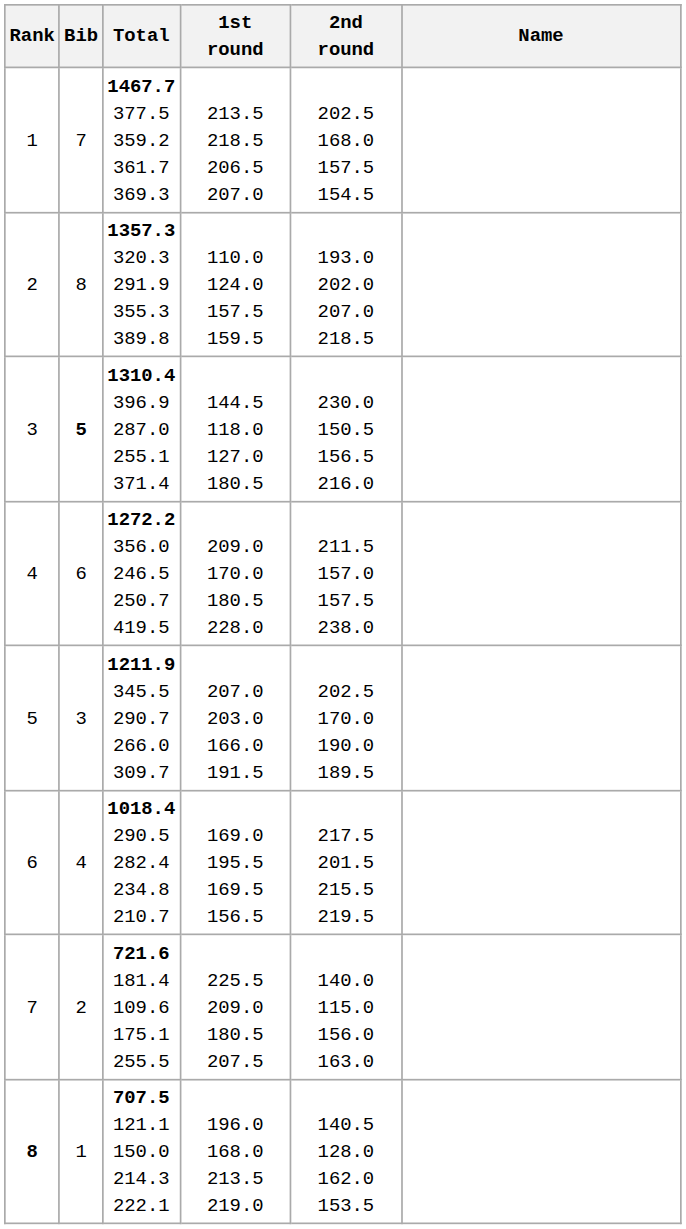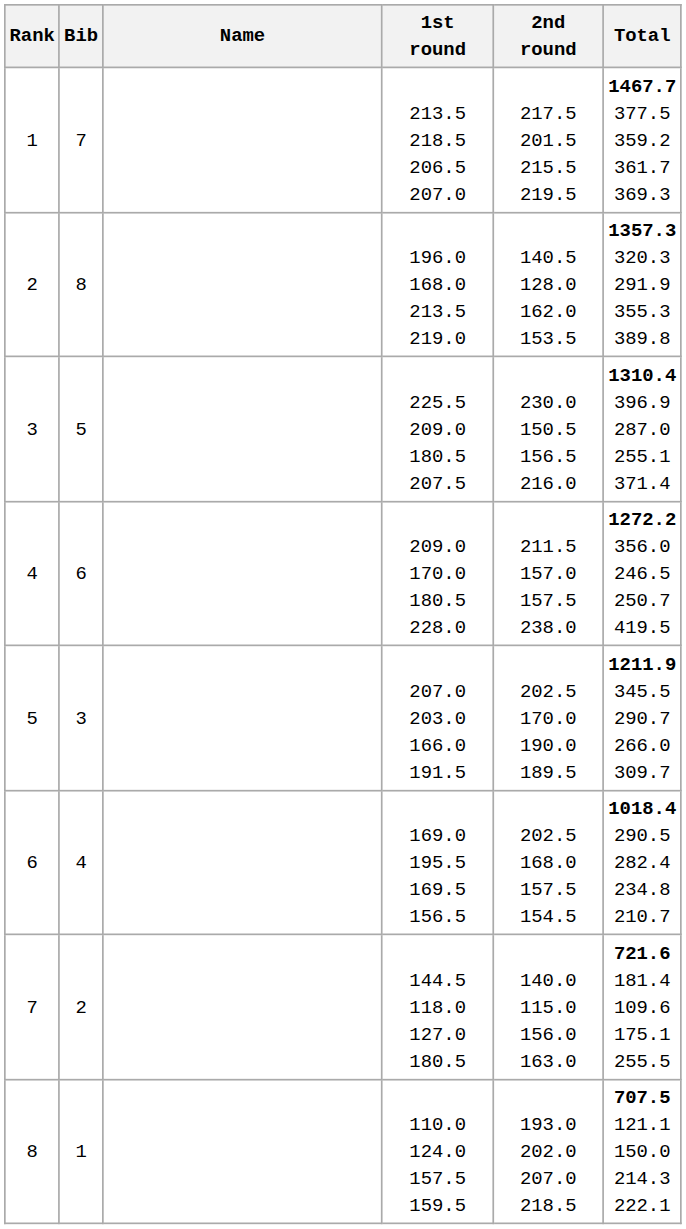columns swapped: (541, 37) <-> (141, 37)
(346, 154) 202.5 168.0 157.5 154.5 -> (548, 154) 217.5 201.5 215.5 219.5
(235, 299) 110.0 124.0 157.5 159.5 -> (438, 299) 196.0 168.0 213.5 219.0
(346, 299) 193.0 202.0 207.0 218.5 -> (548, 299) 140.5 128.0 162.0 153.5
(81, 429) bold -> (81, 429) normal
(235, 443) 144.5 118.0 127.0 180.5 -> (438, 443) 225.5 209.0 180.5 207.5
(346, 876) 217.5 201.5 215.5 219.5 -> (548, 876) 202.5 168.0 157.5 154.5
(235, 1021) 225.5 209.0 180.5 207.5 -> (438, 1021) 144.5 118.0 127.0 180.5
(32, 1152) bold -> (32, 1152) normal
(235, 1165) 196.0 168.0 213.5 219.0 -> (438, 1165) 110.0 124.0 157.5 159.5
(346, 1165) 140.5 128.0 162.0 153.5 -> (548, 1165) 193.0 202.0 207.0 218.5
